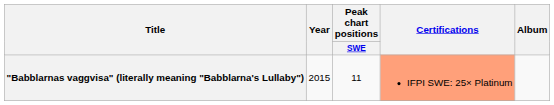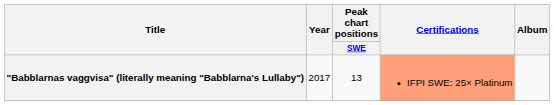(319, 78) 2015 -> (319, 78) 2017
(356, 78) 11 -> (356, 78) 13
